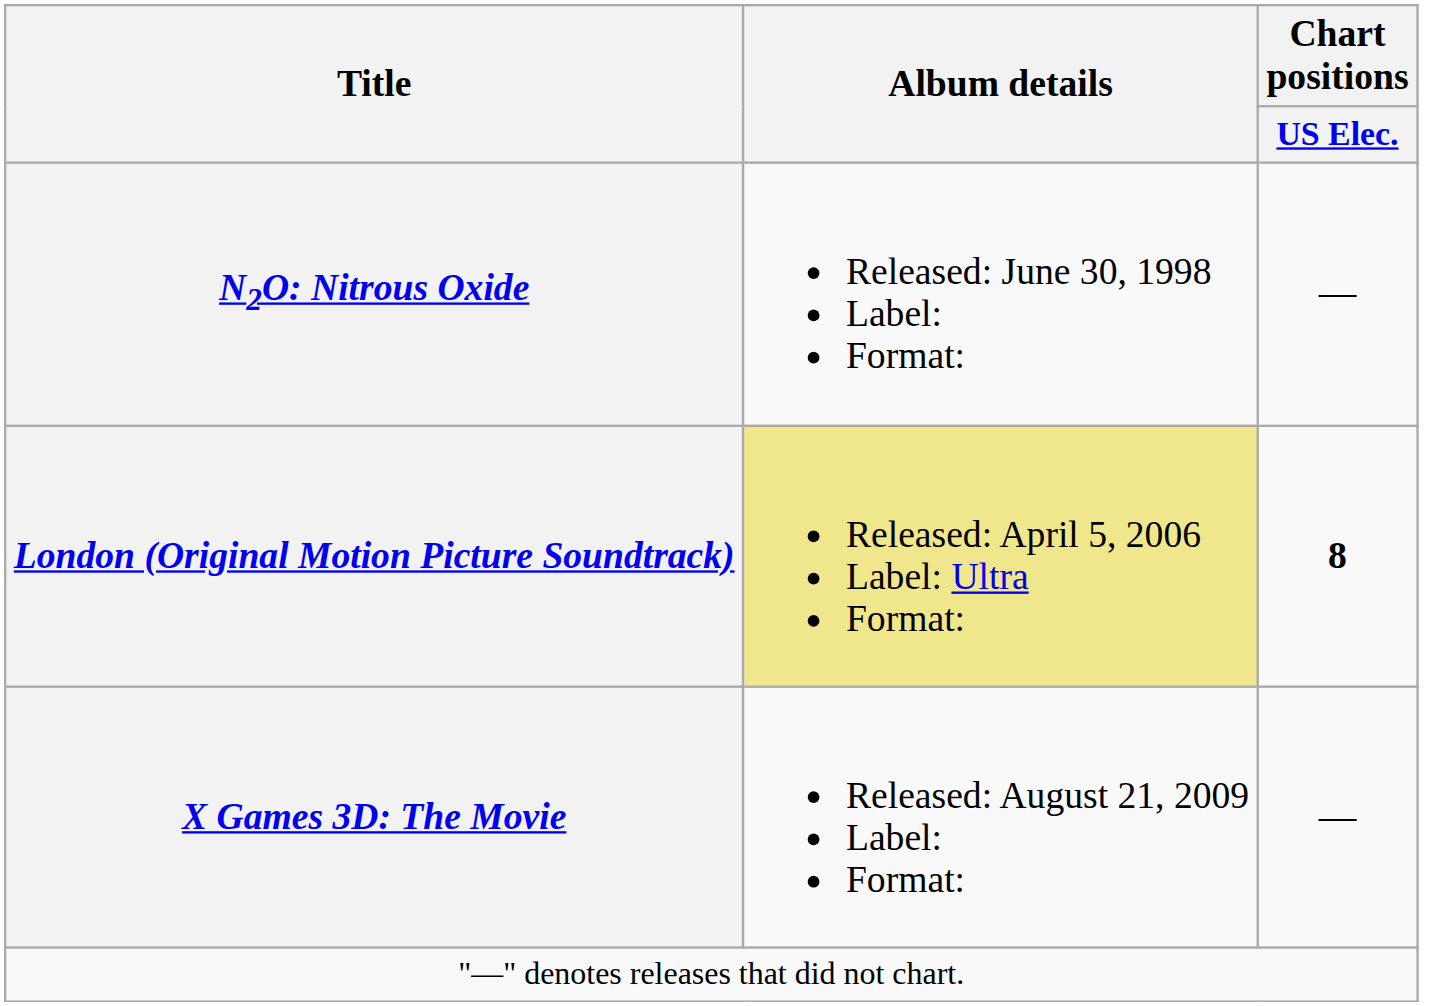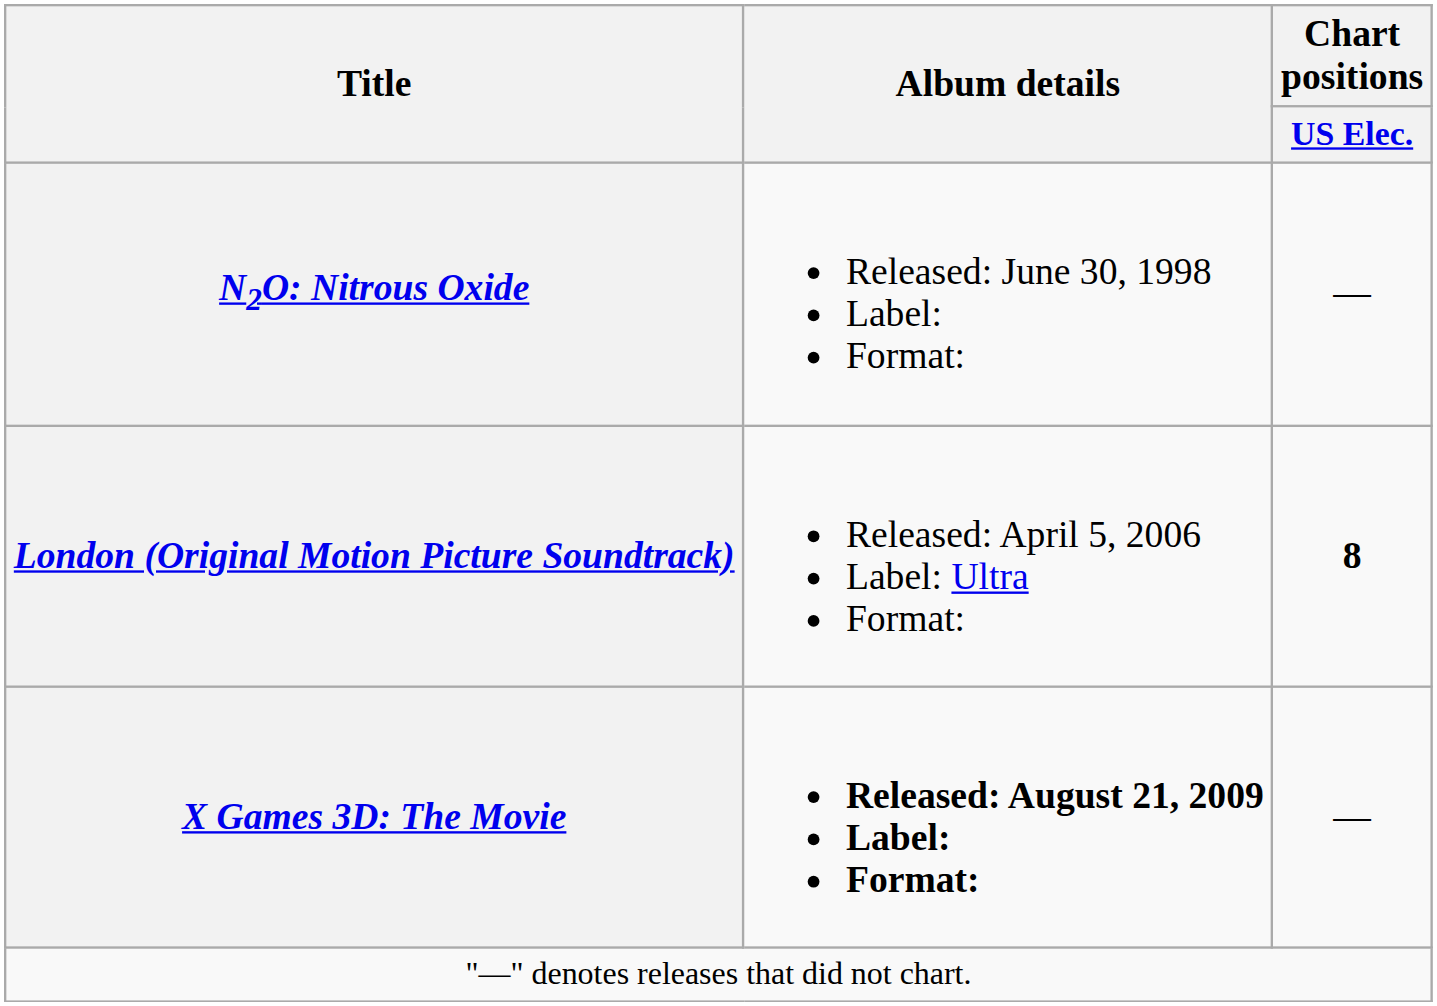(1001, 577) khaki background -> (1008, 577) no background
(1001, 838) normal -> (1008, 838) bold
